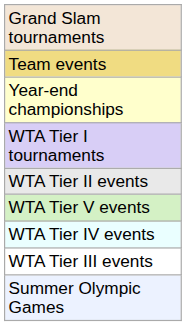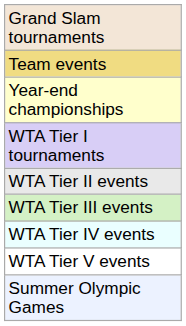(79, 208) WTA Tier V events -> (81, 208) WTA Tier III events
(81, 261) WTA Tier III events -> (79, 261) WTA Tier V events
